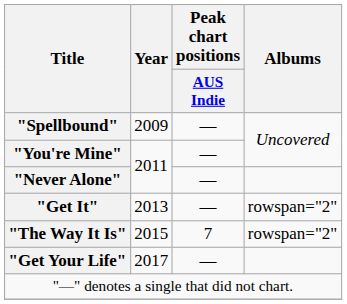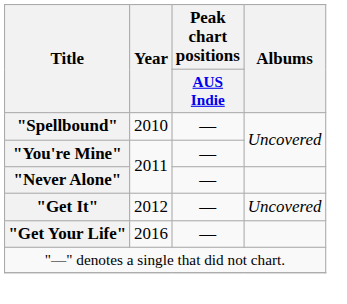(151, 126) 2009 -> (151, 126) 2010
(151, 206) 2013 -> (151, 206) 2012
(293, 206) rowspan="2" -> (285, 206) Uncovered
- row: (67, 233)
(151, 260) 2017 -> (151, 233) 2016
